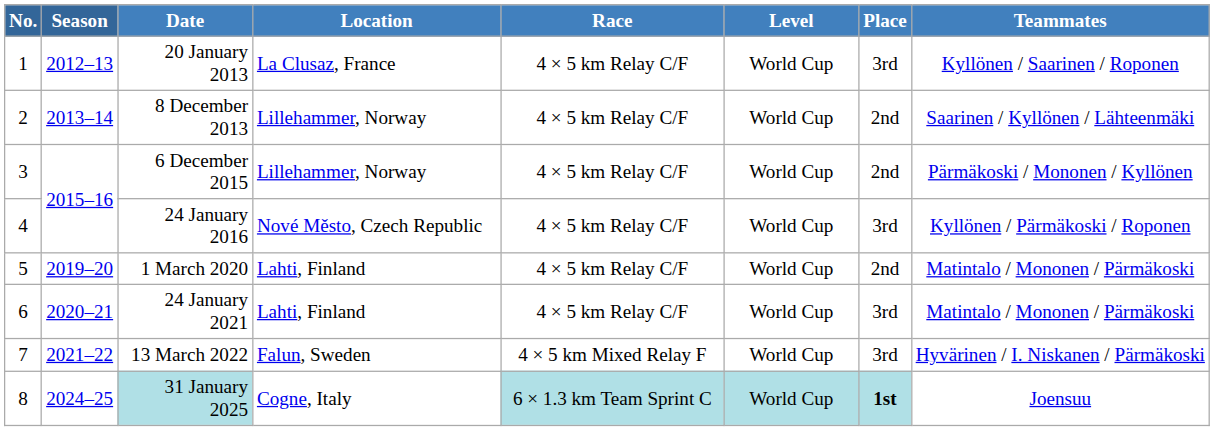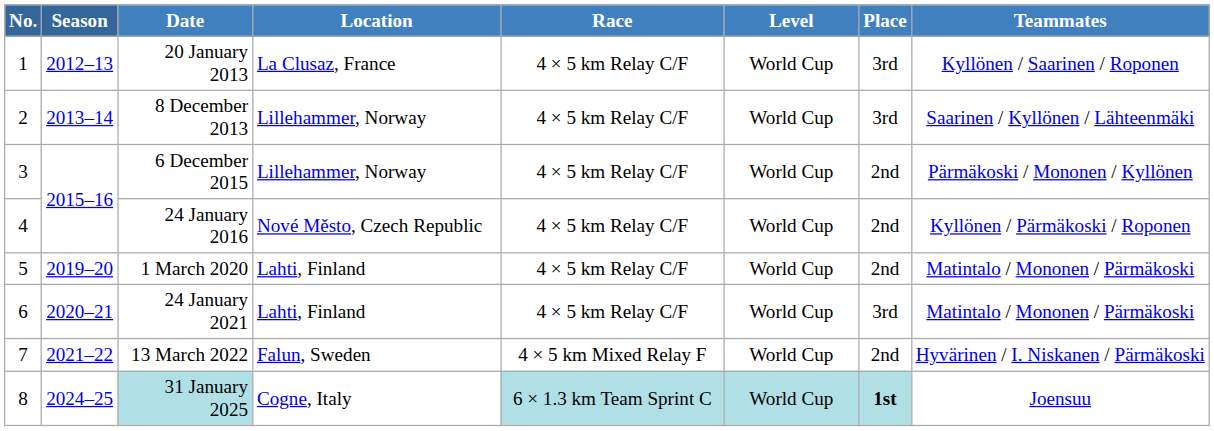(885, 117) 2nd -> (885, 117) 3rd
(885, 226) 3rd -> (885, 226) 2nd
(885, 354) 3rd -> (885, 354) 2nd
